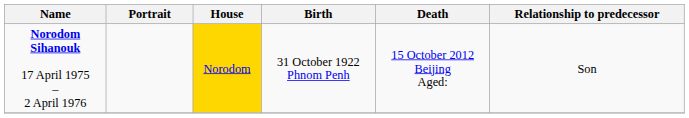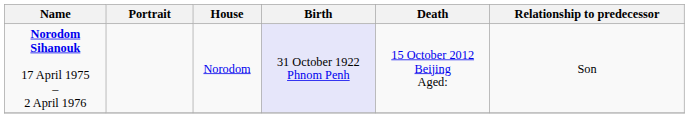(227, 68) gold background -> (227, 68) no background
(318, 68) no background -> (318, 68) lavender background
